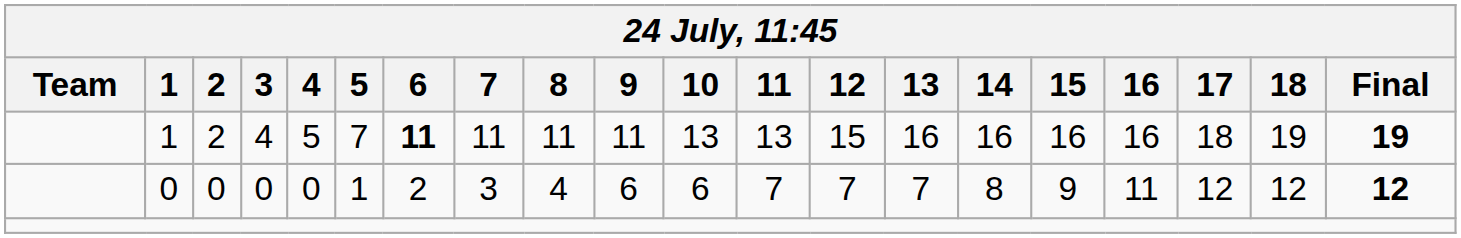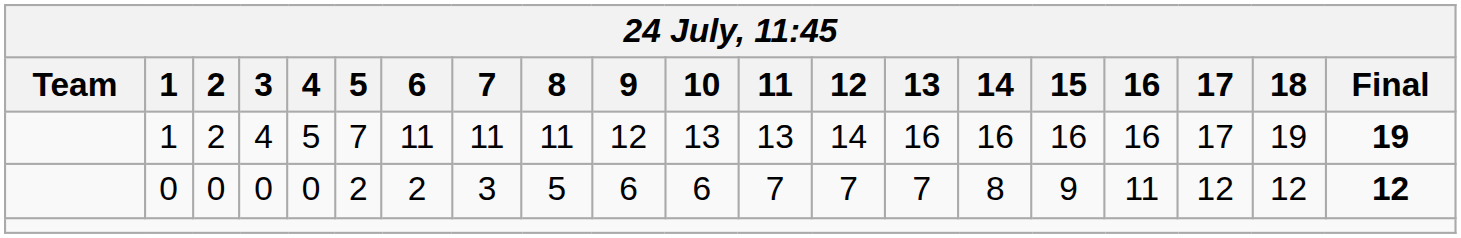(418, 137) bold -> (417, 137) normal
(629, 137) 11 -> (628, 137) 12
(847, 137) 15 -> (848, 137) 14
(1215, 137) 18 -> (1215, 137) 17
(359, 190) 1 -> (358, 190) 2
(559, 190) 4 -> (557, 190) 5
